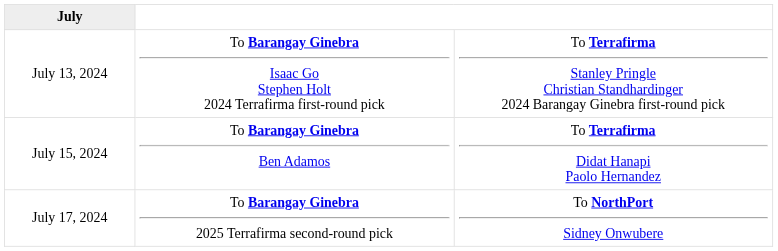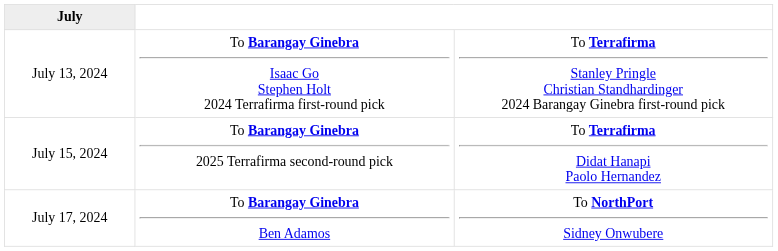(294, 145) To Barangay Ginebra Ben Adamos -> (294, 145) To Barangay Ginebra 2025 Terrafirma second-round pick
(294, 218) To Barangay Ginebra 2025 Terrafirma second-round pick -> (294, 218) To Barangay Ginebra Ben Adamos
